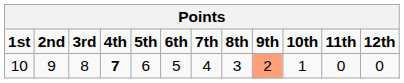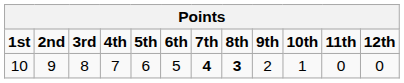(115, 66) bold -> (115, 66) normal
(207, 66) normal -> (207, 66) bold
(237, 66) normal -> (237, 66) bold
(268, 66) lightsalmon background -> (268, 66) no background
